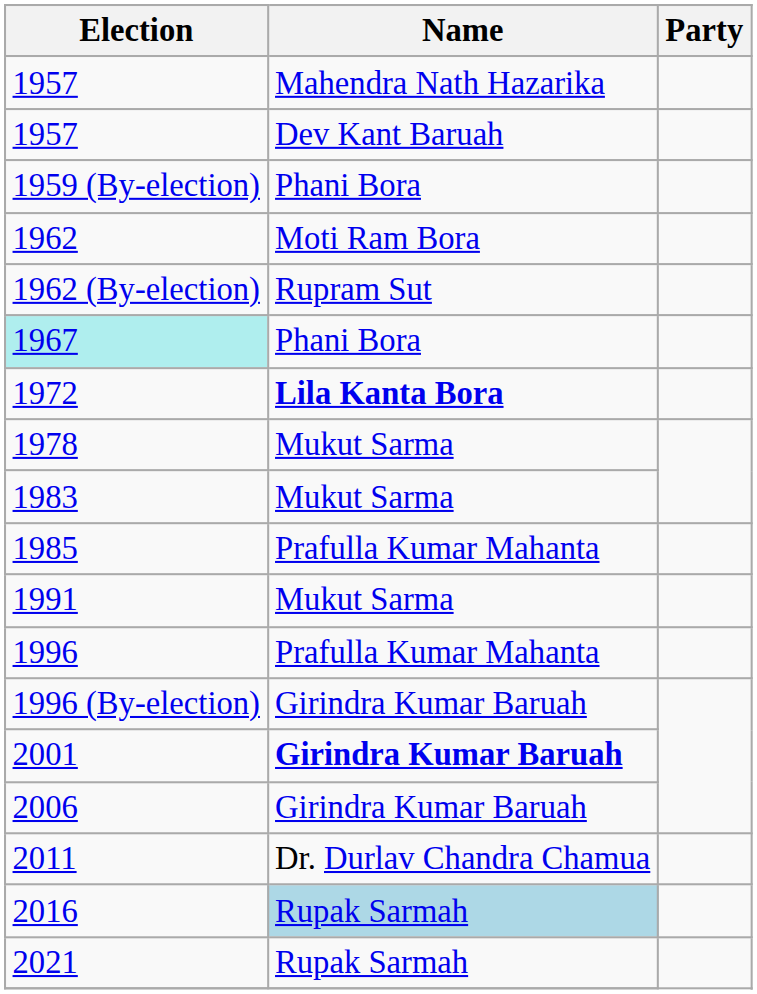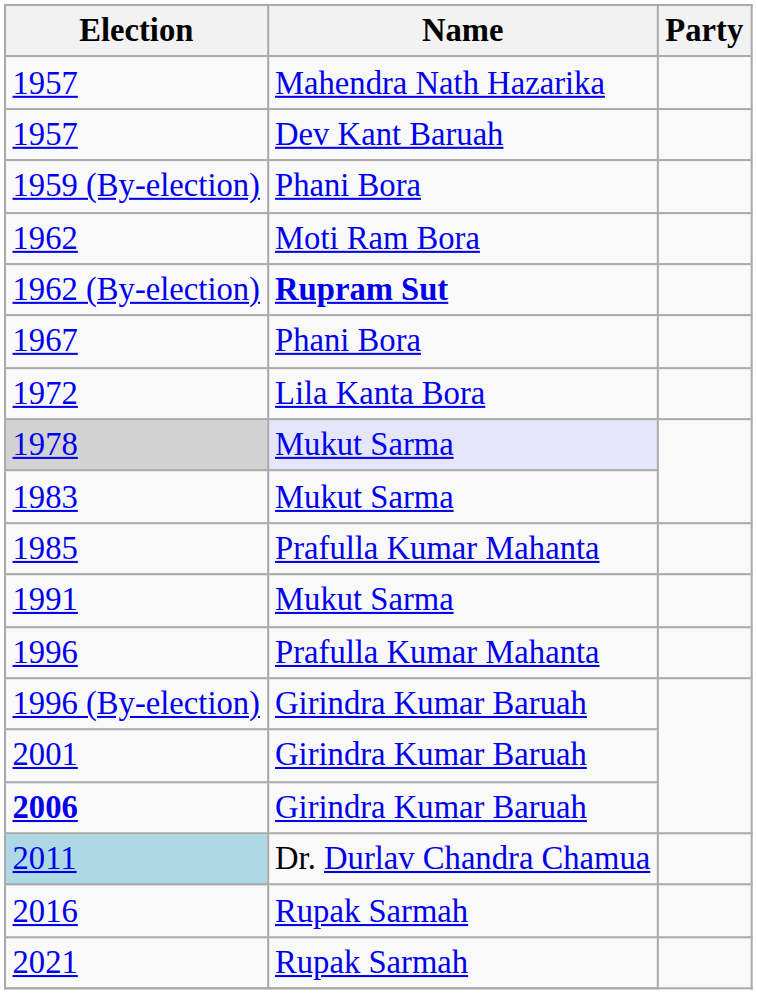(353, 289) normal -> (362, 289) bold
(45, 340) paleturquoise background -> (45, 340) no background
(389, 392) bold -> (380, 392) normal
(45, 444) no background -> (45, 444) lightgrey background
(364, 444) no background -> (364, 444) lavender background
(449, 755) bold -> (431, 755) normal
(45, 806) normal -> (45, 806) bold
(45, 858) no background -> (45, 858) lightblue background
(372, 910) lightblue background -> (372, 910) no background
